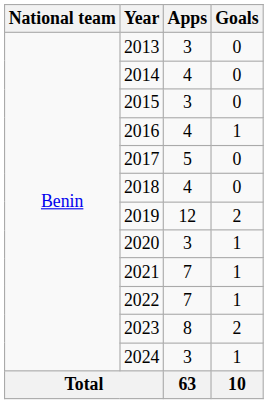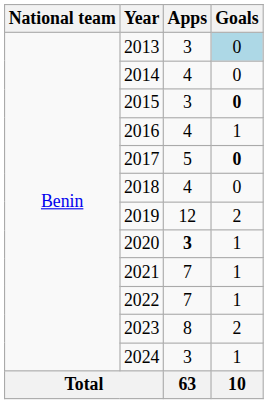(237, 46) no background -> (237, 46) lightblue background
(237, 103) normal -> (237, 103) bold
(237, 159) normal -> (237, 159) bold
(187, 243) normal -> (187, 243) bold
